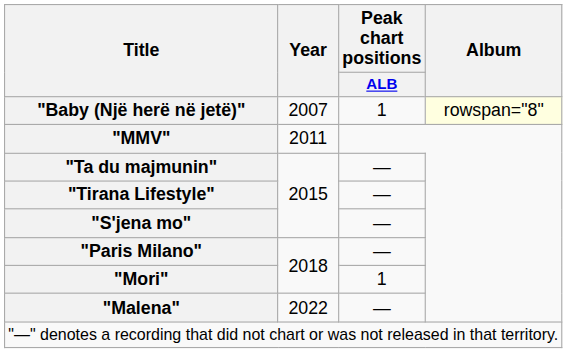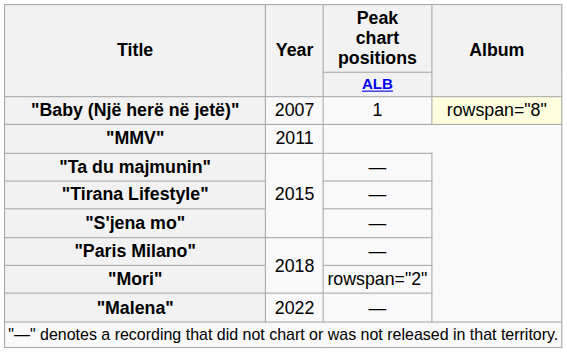(382, 279) 1 -> (377, 279) rowspan="2"
